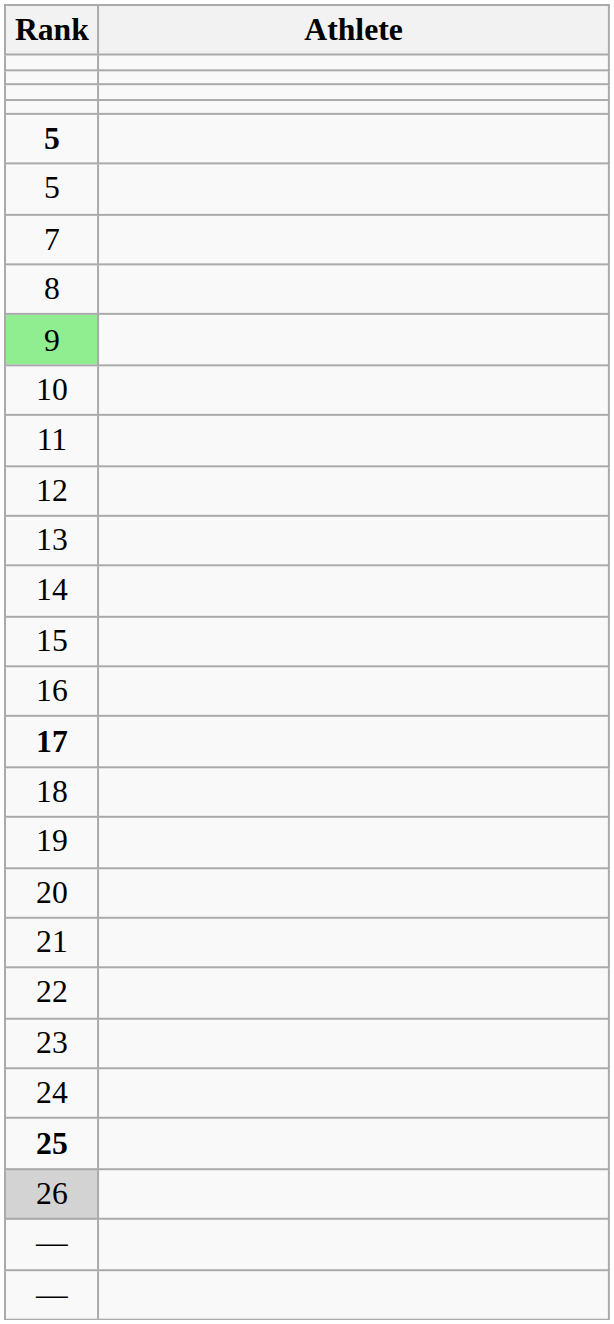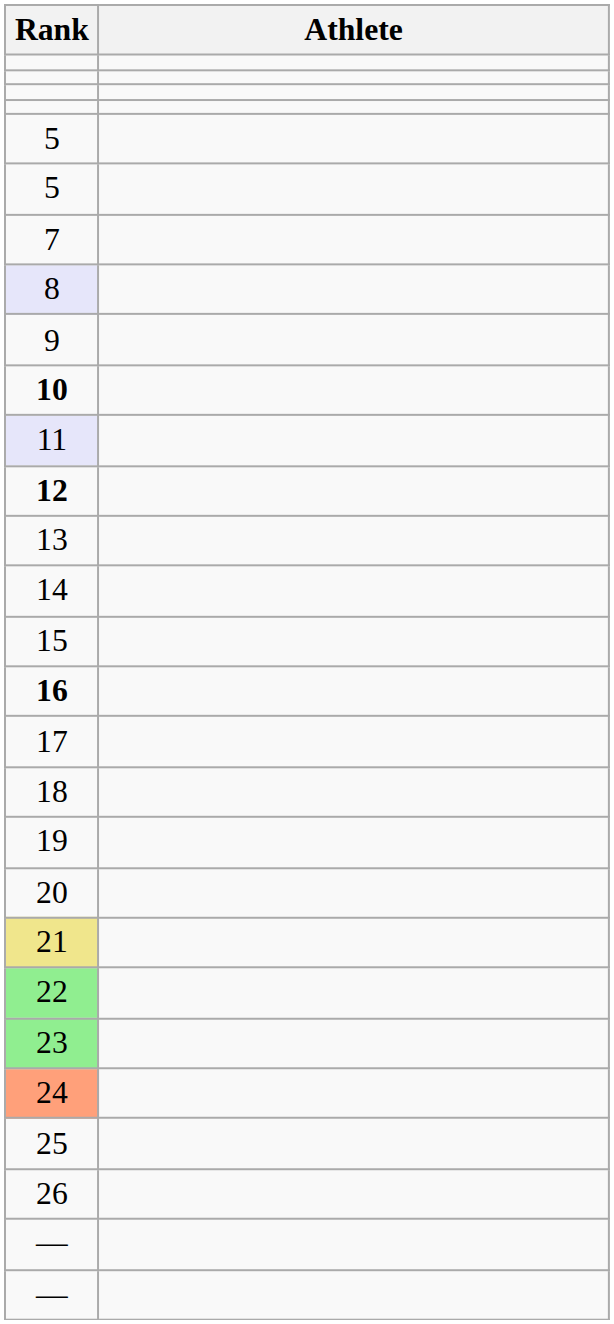(52, 138) bold -> (52, 138) normal
(52, 289) no background -> (52, 289) lavender background
(52, 339) lightgreen background -> (52, 339) no background
(52, 389) normal -> (52, 389) bold
(52, 439) no background -> (52, 439) lavender background
(52, 489) normal -> (52, 489) bold
(52, 690) normal -> (52, 690) bold
(52, 741) bold -> (52, 741) normal
(52, 942) no background -> (52, 942) khaki background
(52, 992) no background -> (52, 992) lightgreen background
(52, 1042) no background -> (52, 1042) lightgreen background
(52, 1092) no background -> (52, 1092) lightsalmon background
(52, 1143) bold -> (52, 1143) normal
(52, 1193) lightgrey background -> (52, 1193) no background
